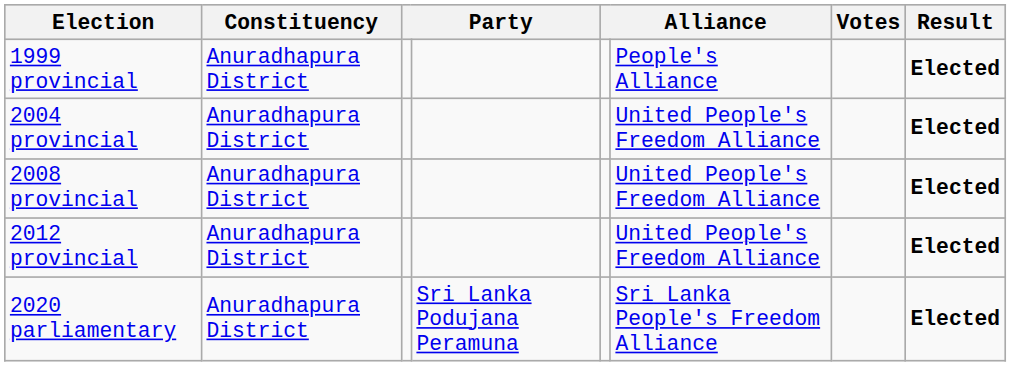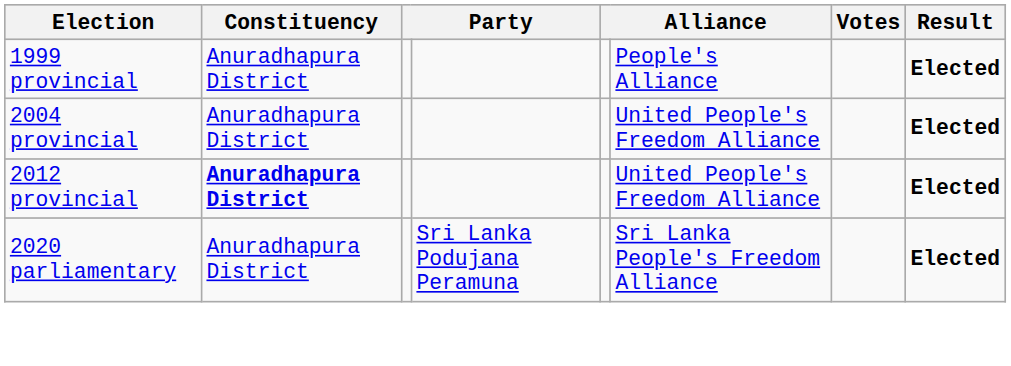- row: (74, 188)
(283, 247) normal -> (283, 188) bold
